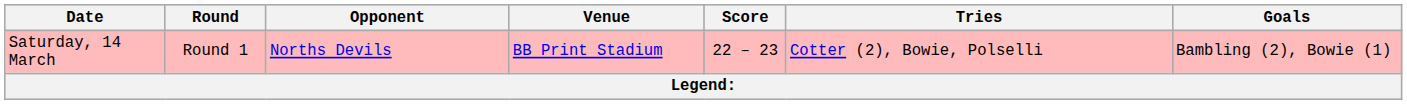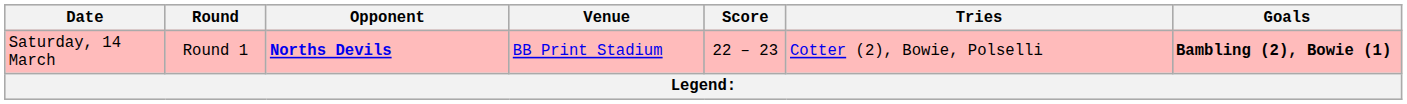(331, 51) normal -> (331, 51) bold
(1284, 51) normal -> (1284, 51) bold
